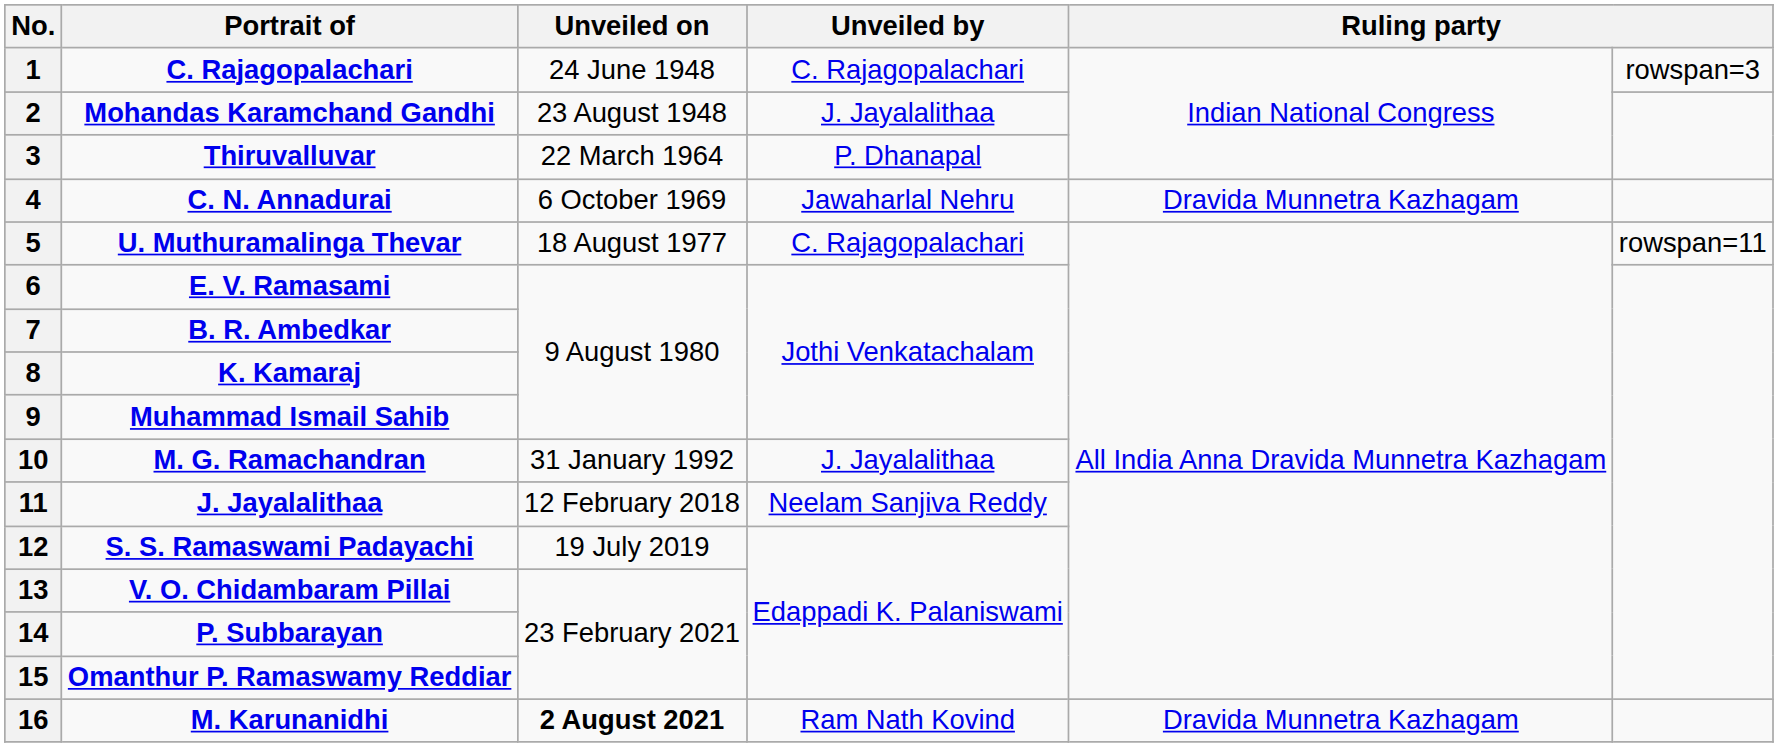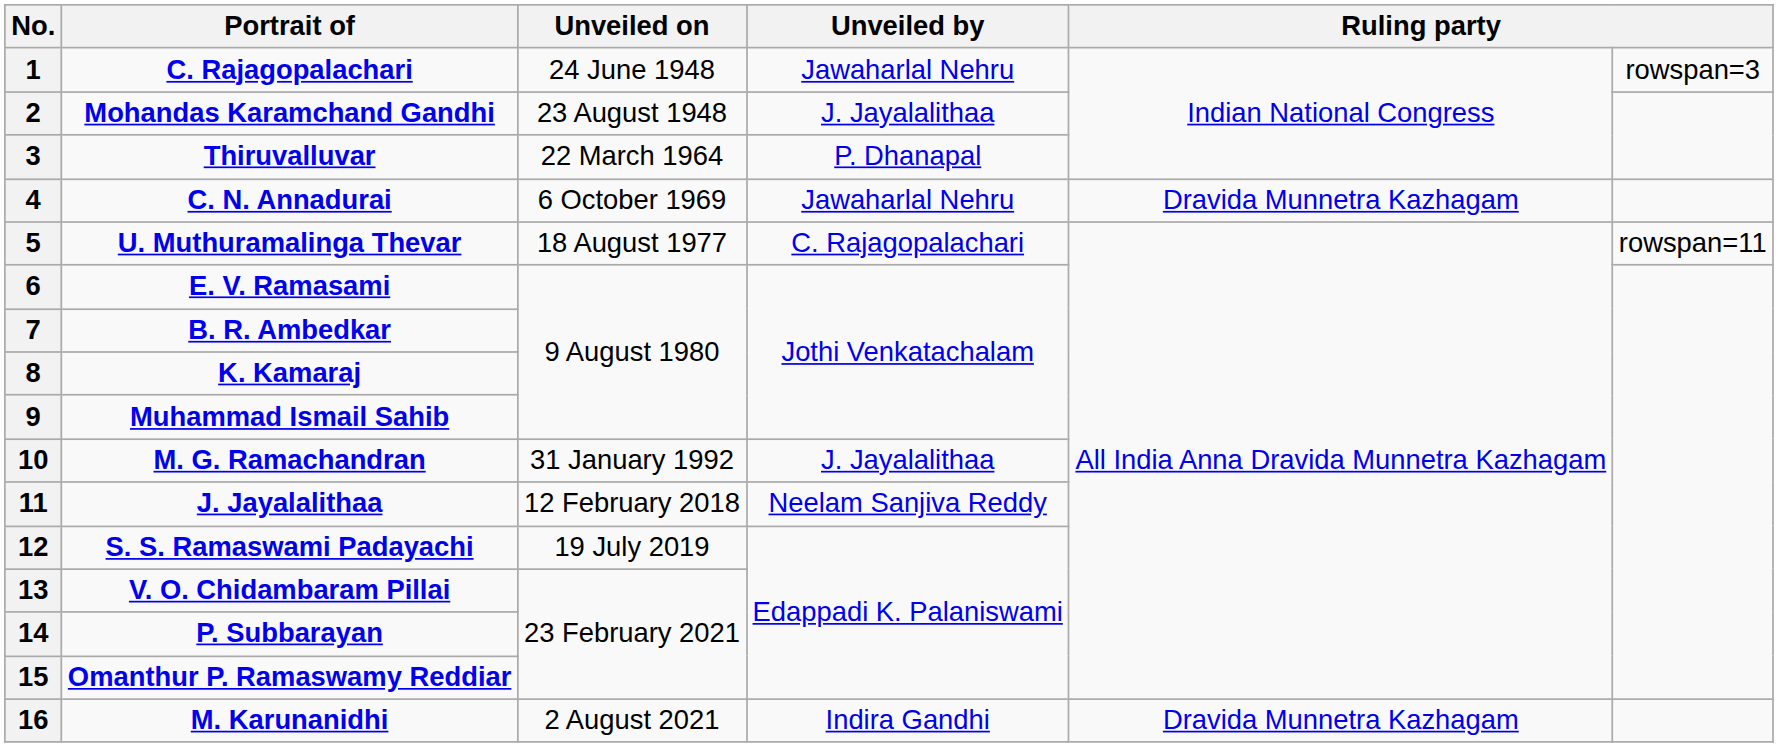(908, 69) C. Rajagopalachari -> (908, 69) Jawaharlal Nehru
(632, 720) bold -> (632, 720) normal
(908, 720) Ram Nath Kovind -> (908, 720) Indira Gandhi
